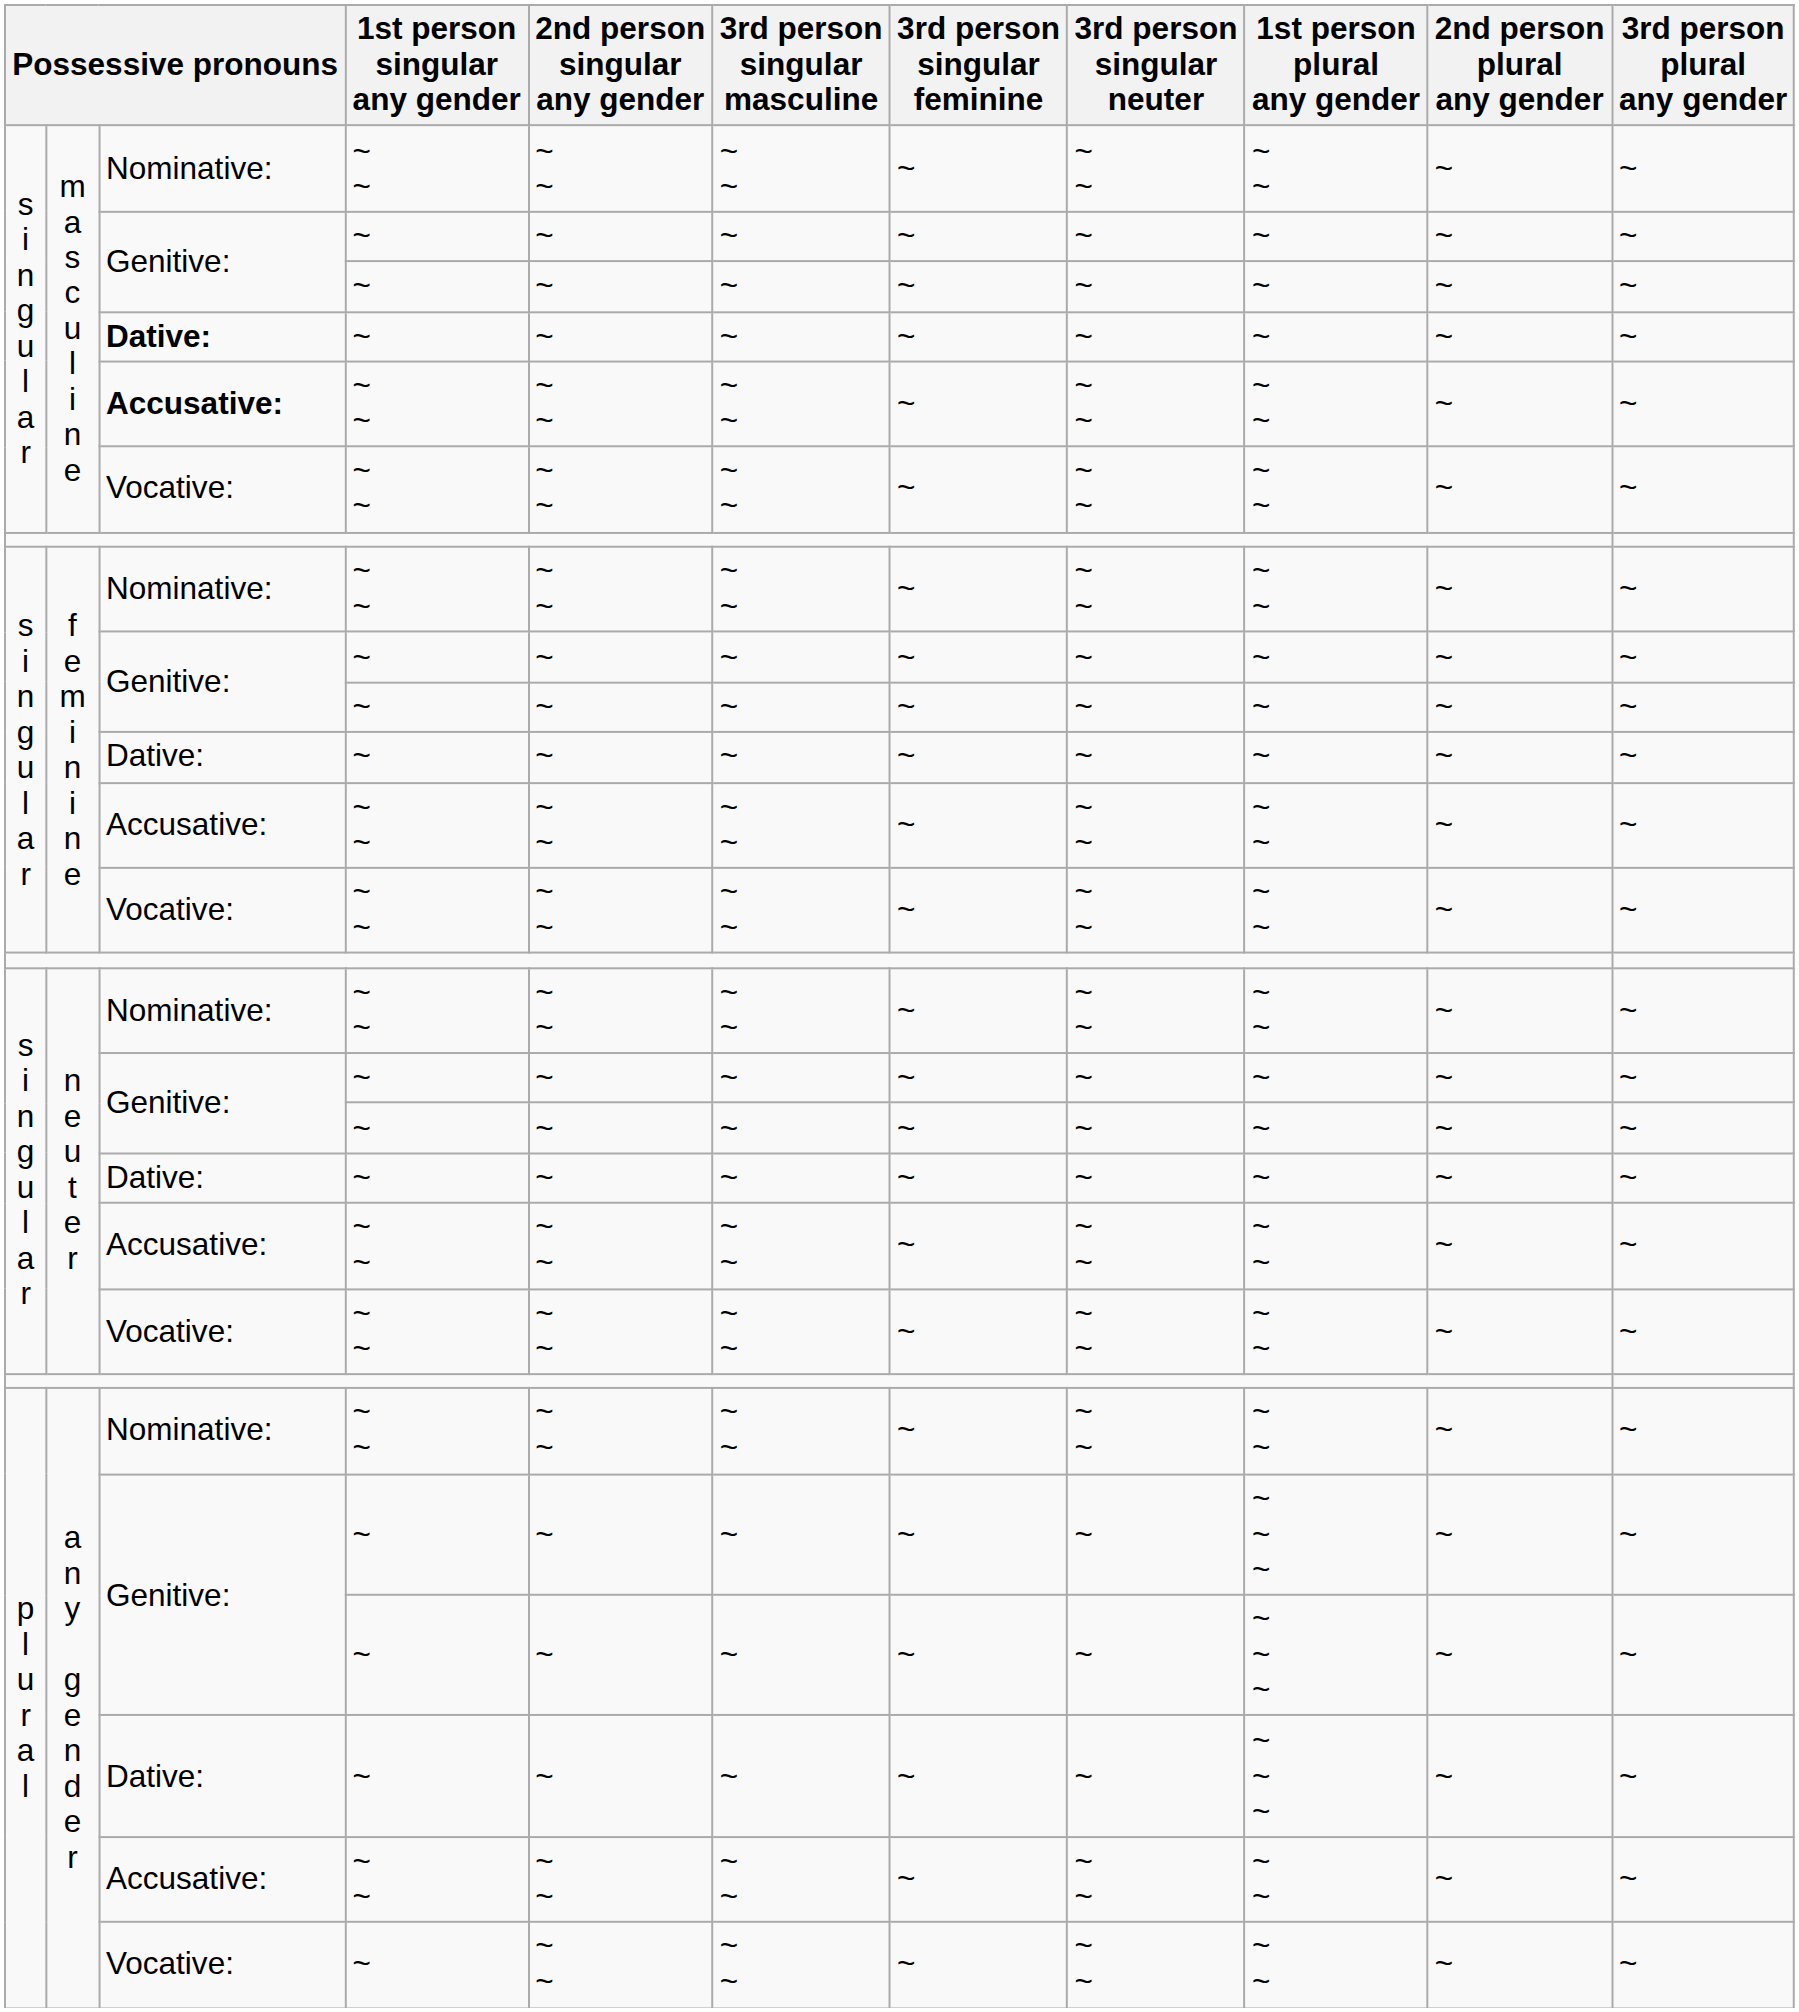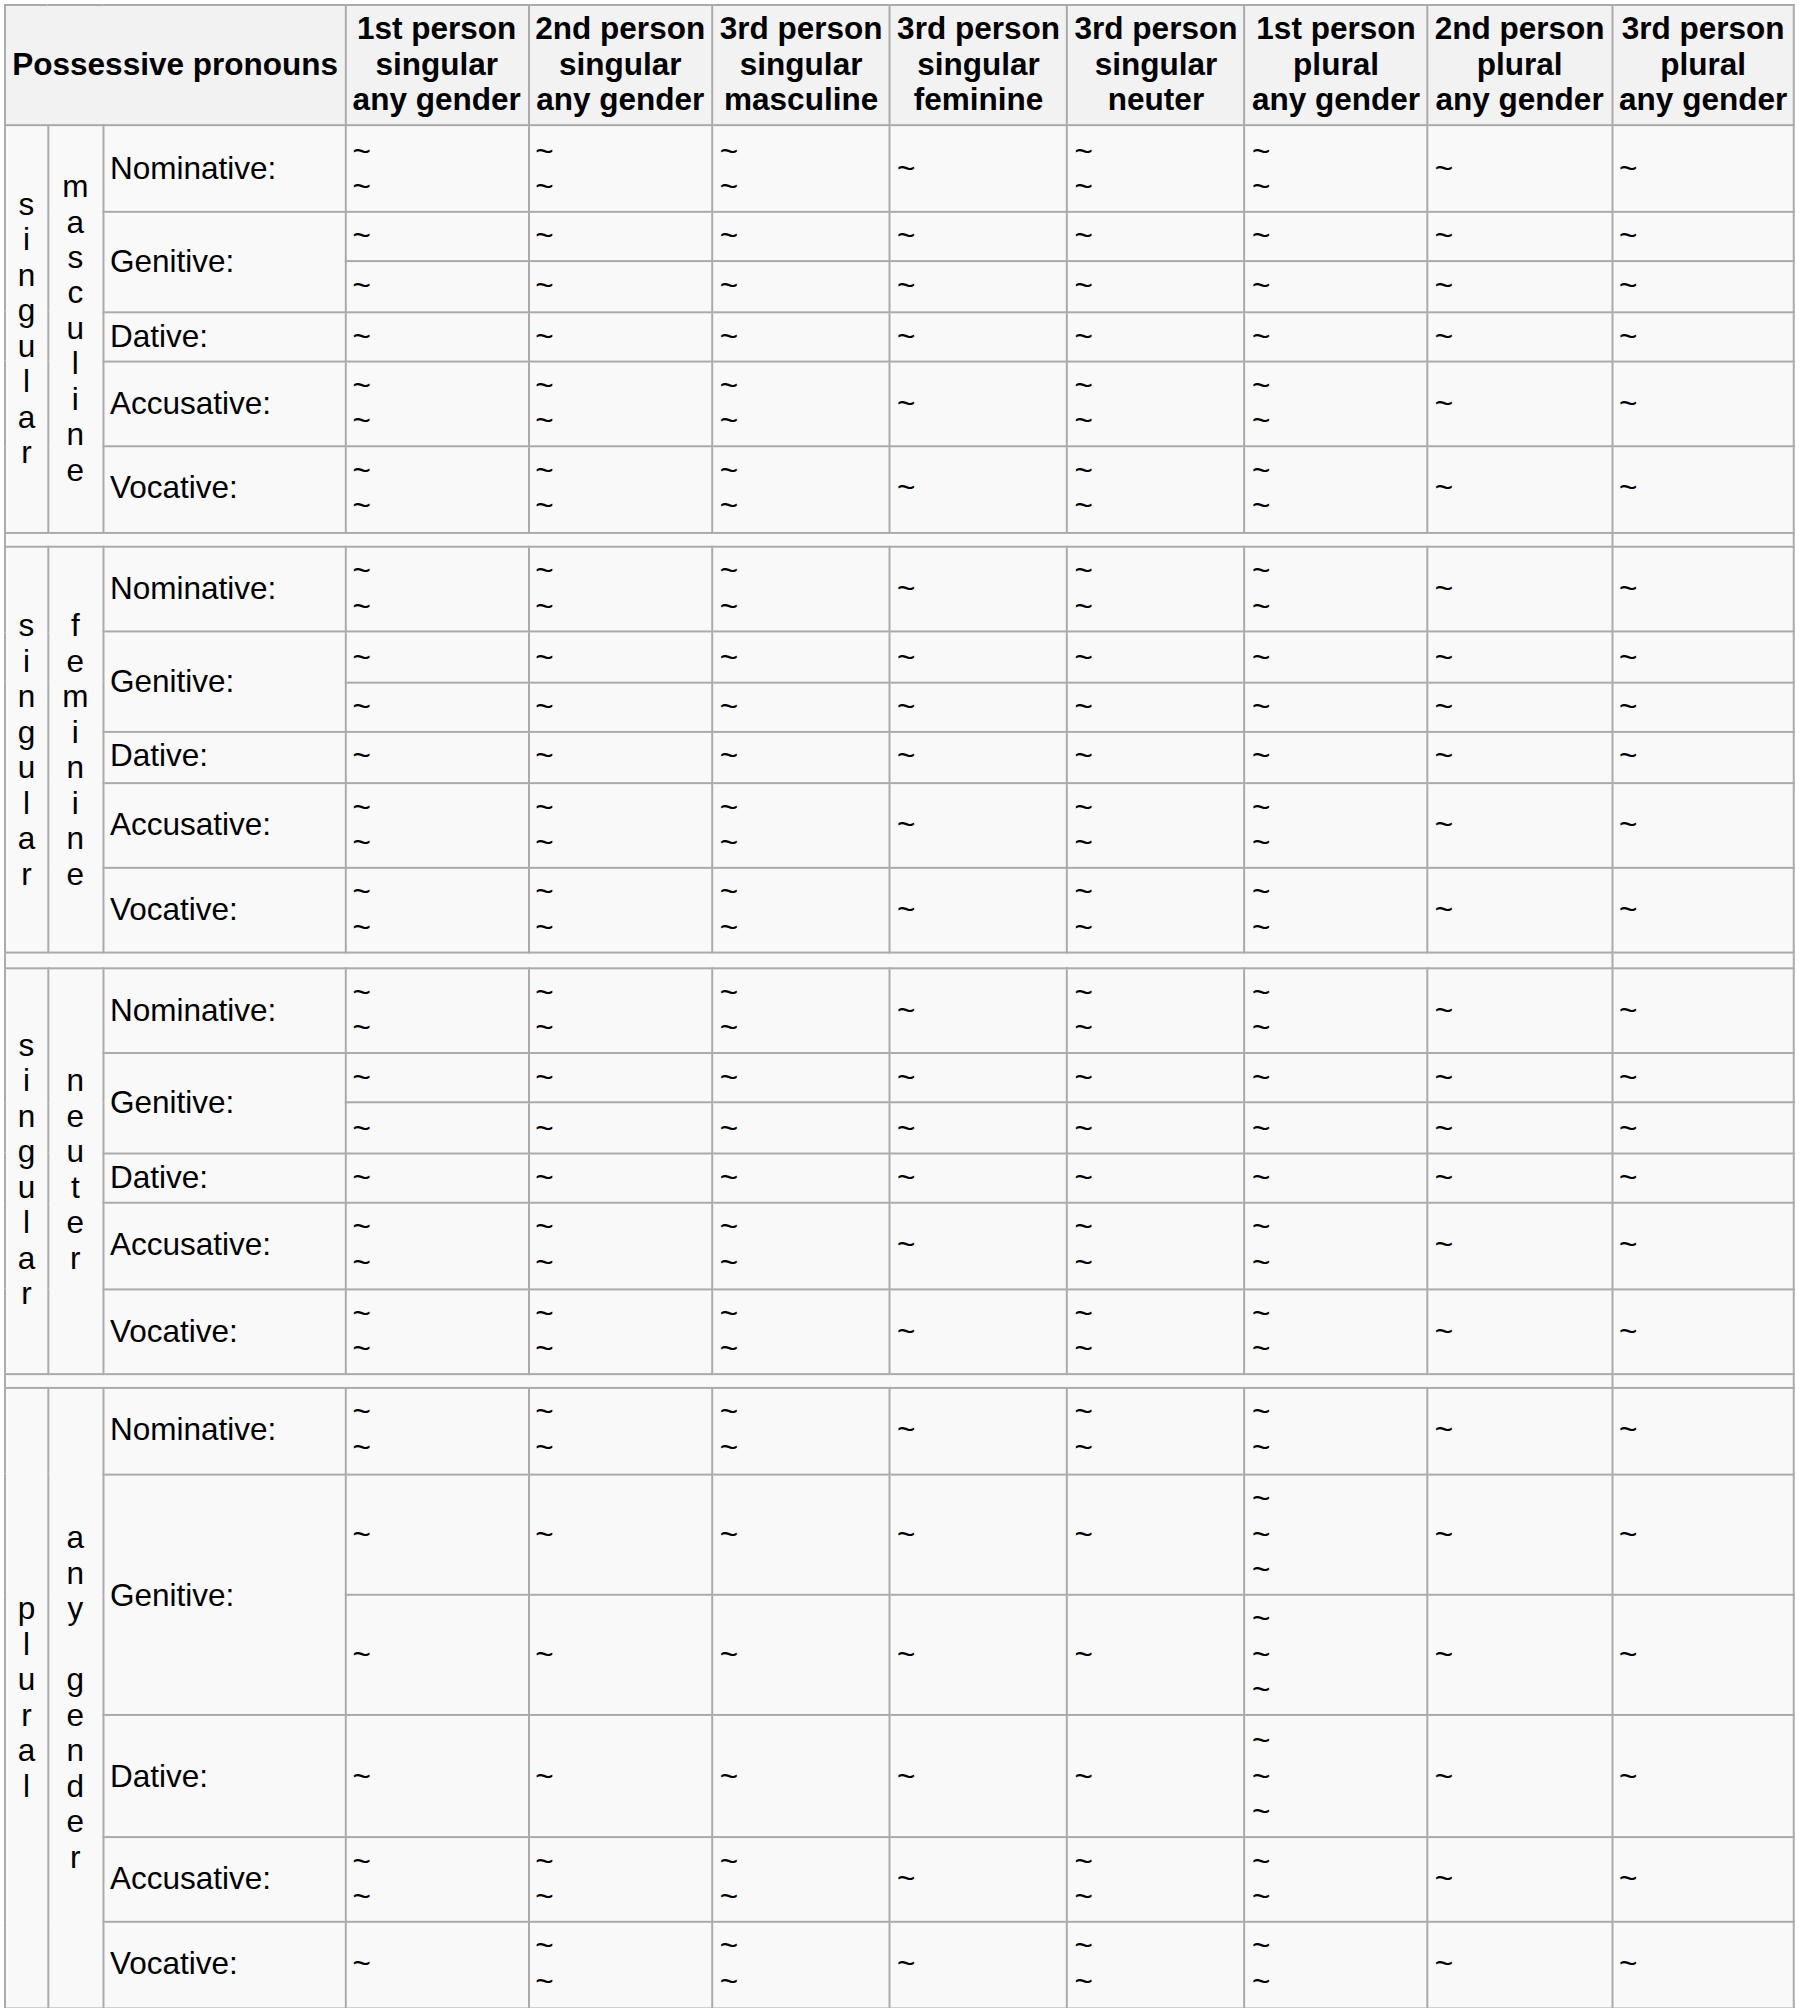(159, 335) bold -> (159, 335) normal
(194, 403) bold -> (191, 403) normal
